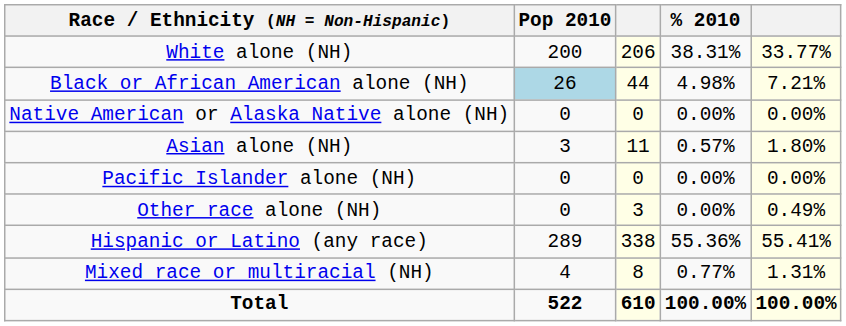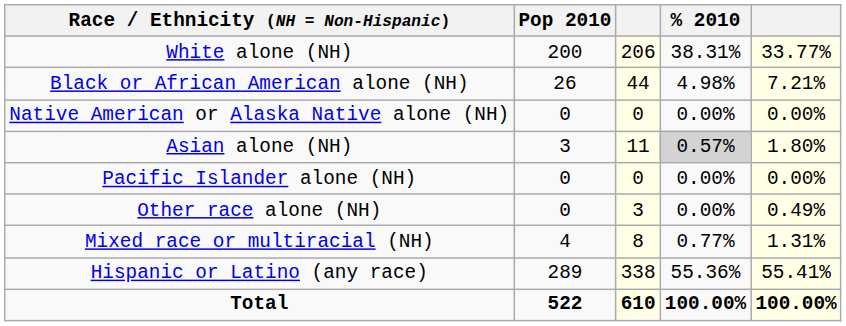(565, 84) lightblue background -> (565, 84) no background
(705, 147) no background -> (705, 147) lightgrey background
rows swapped: (259, 273) <-> (259, 242)
